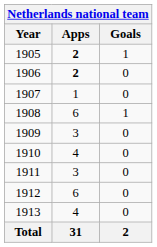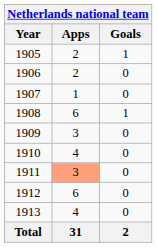(76, 53) bold -> (76, 53) normal
(76, 73) bold -> (76, 73) normal
(76, 172) no background -> (76, 172) lightsalmon background
